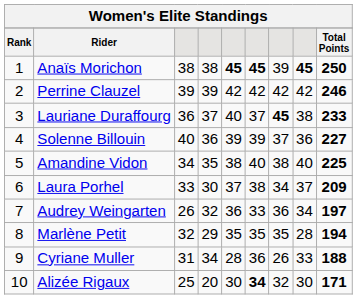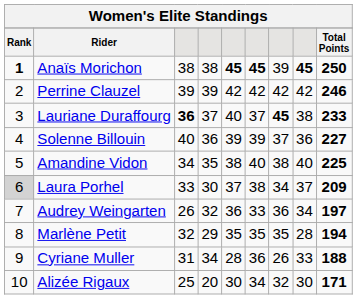(19, 67) normal -> (19, 67) bold
(186, 115) normal -> (186, 115) bold
(19, 187) no background -> (19, 187) lightgrey background
(257, 282) bold -> (257, 282) normal
